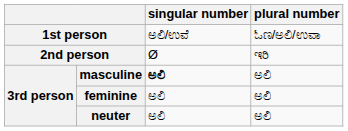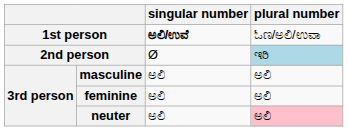(168, 34) normal -> (168, 34) bold
(261, 55) no background -> (261, 55) lightblue background
(156, 75) bold -> (156, 75) normal
(262, 116) no background -> (262, 116) pink background
